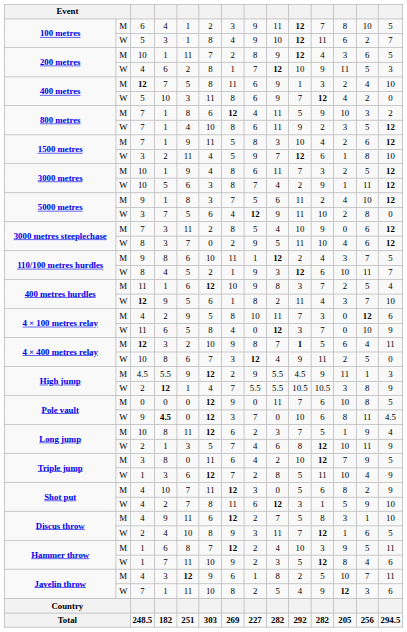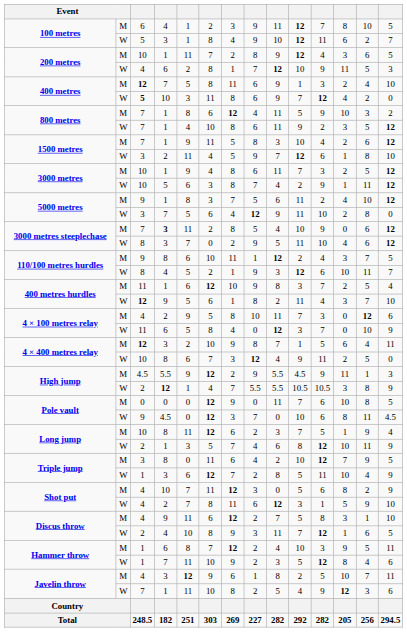(142, 99) normal -> (142, 99) bold
(166, 229) normal -> (166, 229) bold
(300, 345) bold -> (300, 345) normal
(166, 417) bold -> (166, 417) normal
